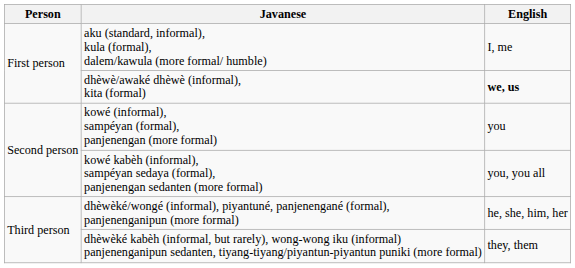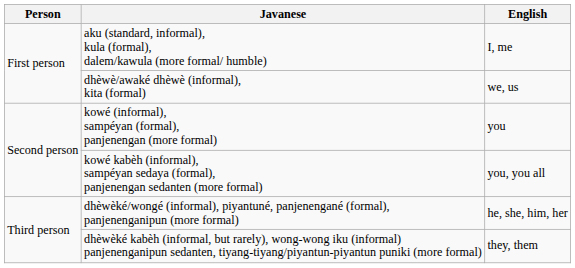(503, 86) bold -> (503, 86) normal
